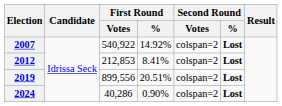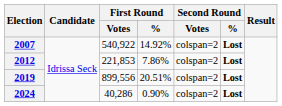(118, 61) 212,853 -> (118, 61) 221,853
(156, 61) 8.41% -> (156, 61) 7.86%
